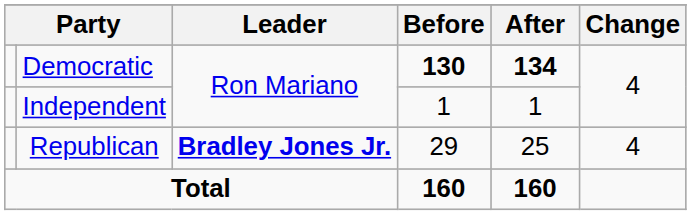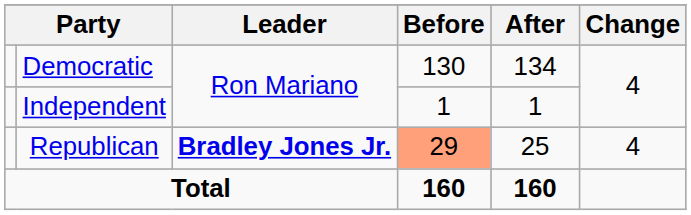(444, 65) bold -> (444, 65) normal
(535, 65) bold -> (535, 65) normal
(444, 147) no background -> (444, 147) lightsalmon background
